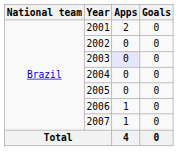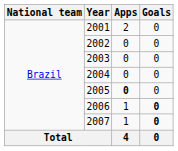(126, 59) lavender background -> (126, 59) no background
(126, 91) normal -> (126, 91) bold
(157, 106) normal -> (157, 106) bold
(157, 122) normal -> (157, 122) bold
